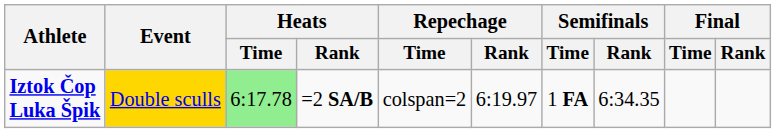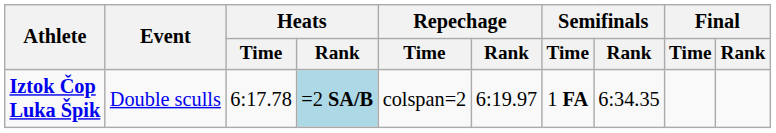(165, 98) gold background -> (165, 98) no background
(261, 98) lightgreen background -> (261, 98) no background
(337, 98) no background -> (337, 98) lightblue background
